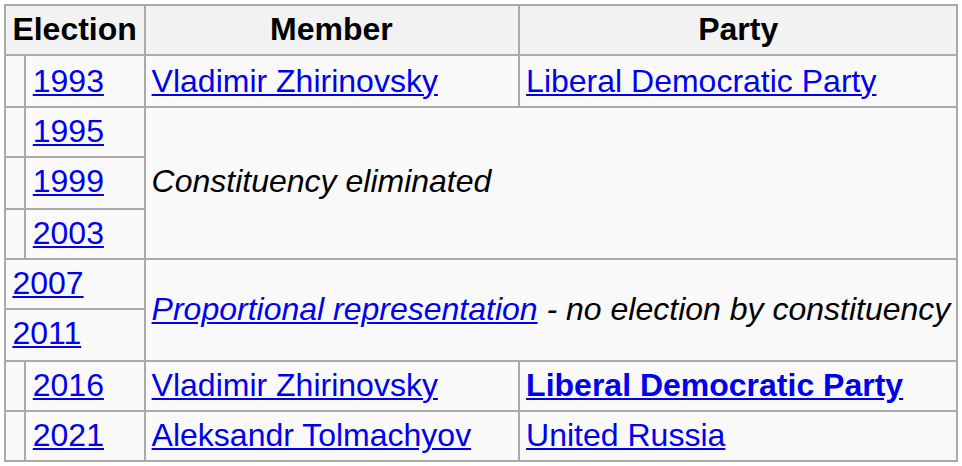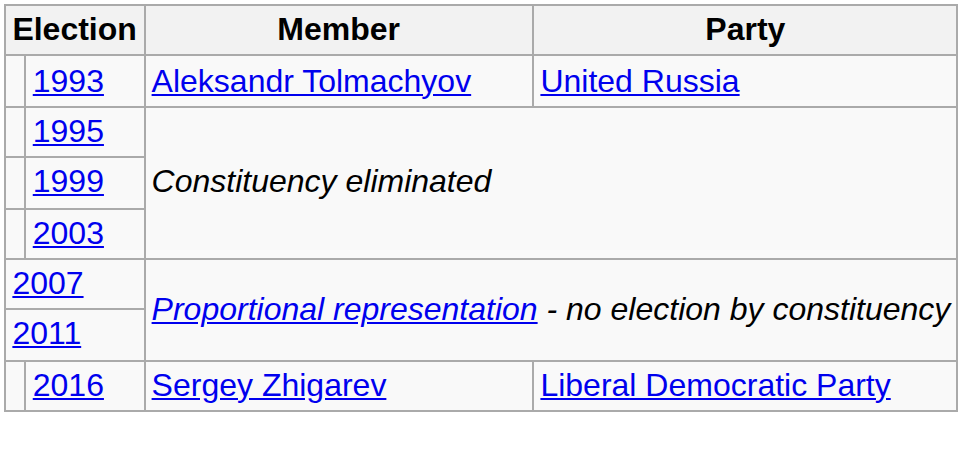(295, 80) Vladimir Zhirinovsky -> (311, 80) Aleksandr Tolmachyov
(701, 80) Liberal Democratic Party -> (640, 80) United Russia
(295, 385) Vladimir Zhirinovsky -> (269, 385) Sergey Zhigarev
(715, 385) bold -> (716, 385) normal
- row: (68, 435)
